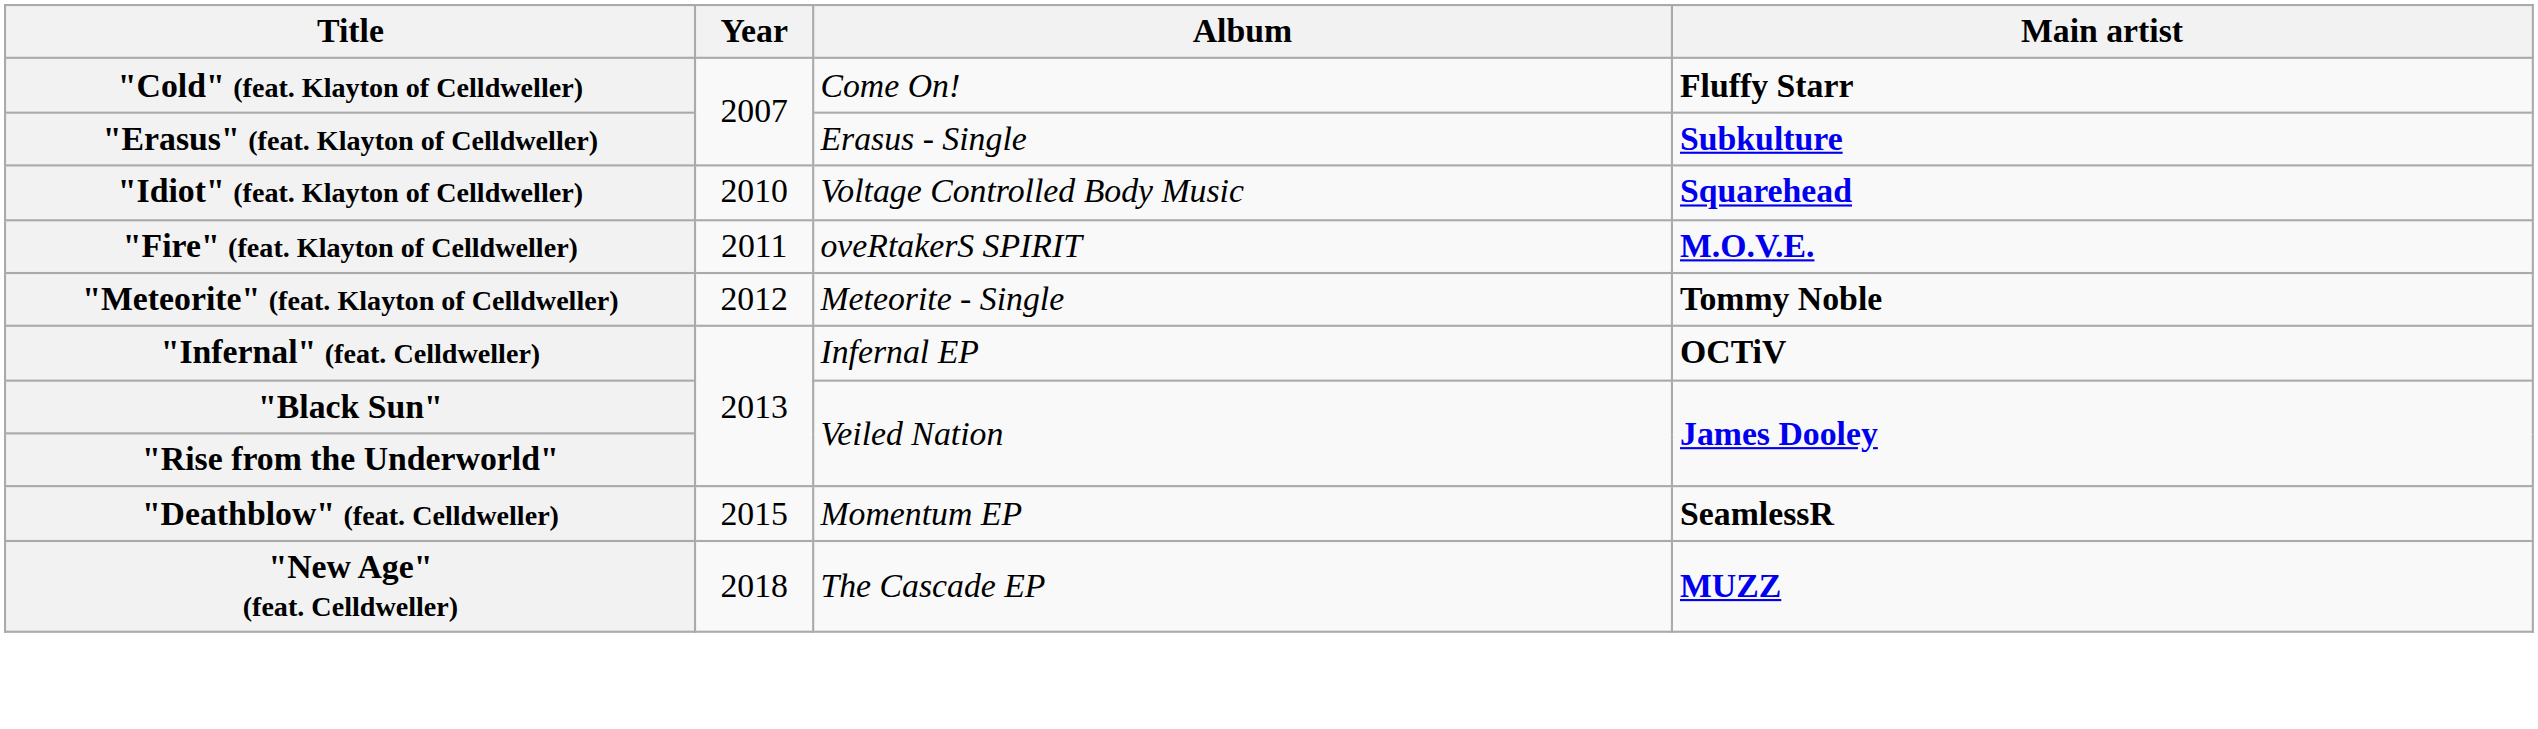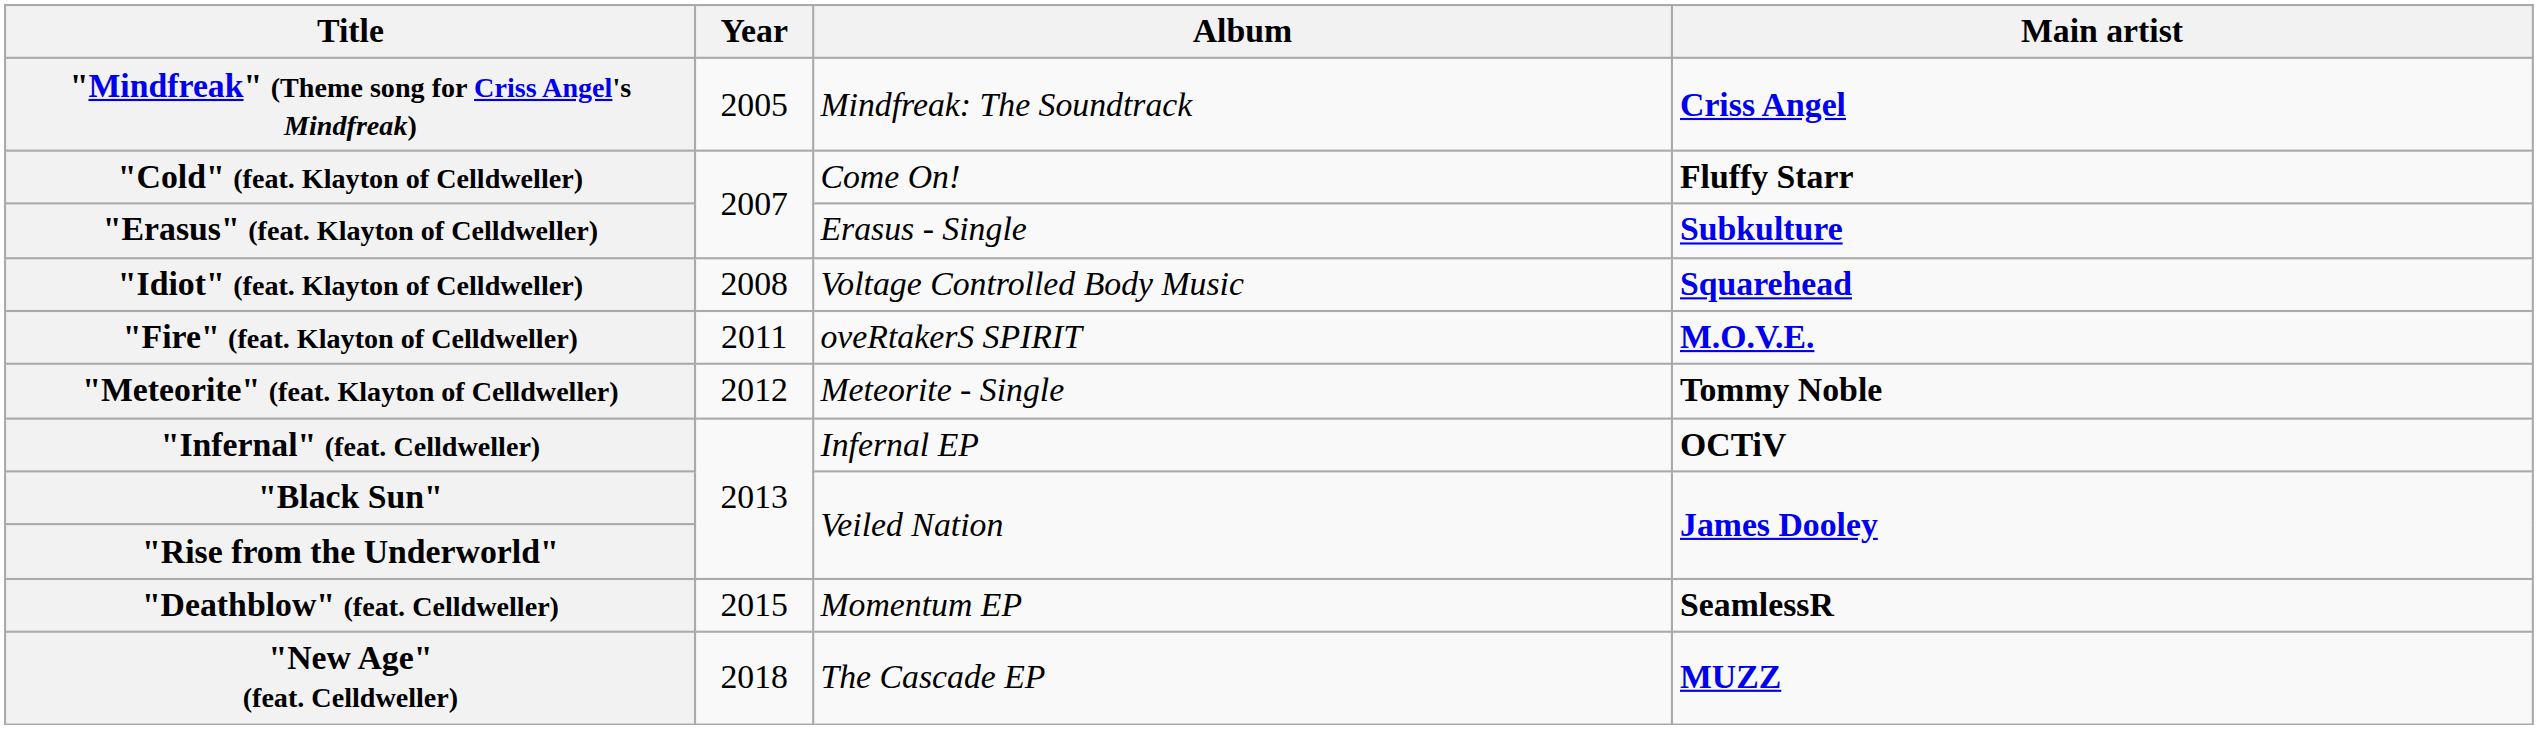+ row: (350, 103)
(754, 191) 2010 -> (754, 283) 2008
